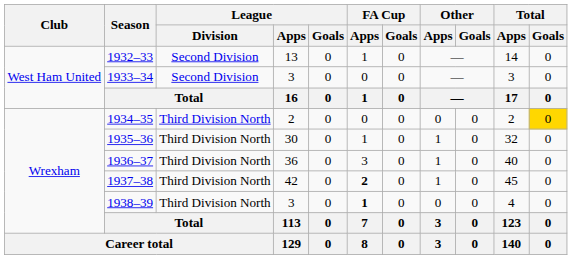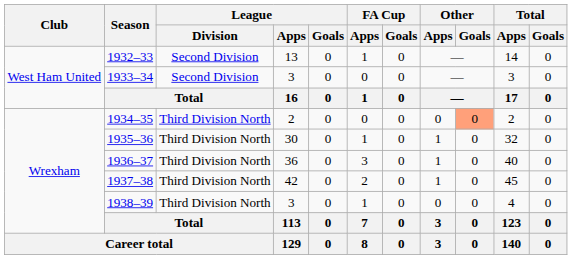(475, 118) no background -> (475, 118) lightsalmon background
(548, 118) gold background -> (548, 118) no background
(365, 181) bold -> (365, 181) normal
(365, 202) bold -> (365, 202) normal
